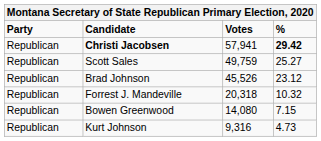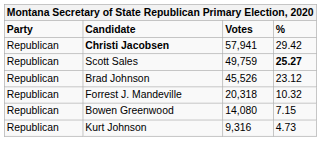(289, 45) bold -> (289, 45) normal
(289, 62) normal -> (289, 62) bold
